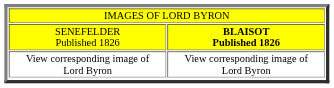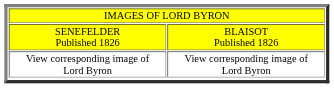(246, 37) bold -> (246, 37) normal
